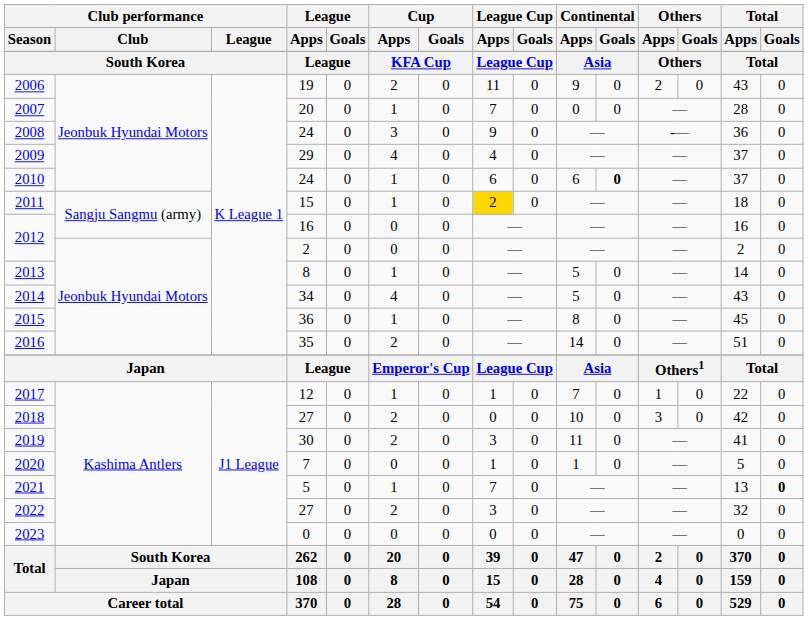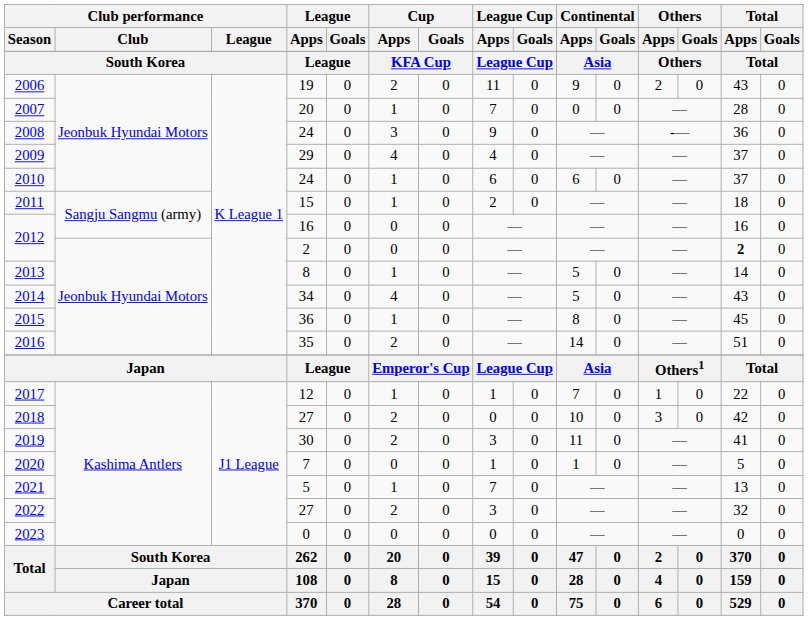(617, 179) bold -> (617, 179) normal
(493, 202) gold background -> (493, 202) no background
(741, 249) normal -> (741, 249) bold
(782, 487) bold -> (782, 487) normal
